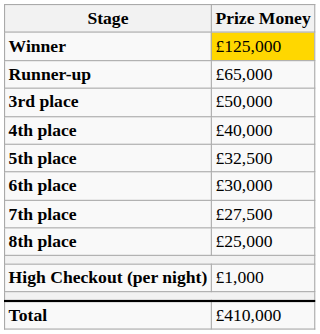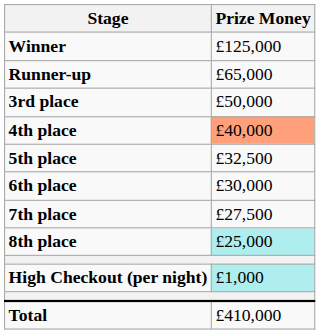(248, 46) gold background -> (248, 46) no background
(244, 130) no background -> (244, 130) lightsalmon background
(244, 241) no background -> (244, 241) paleturquoise background
(240, 277) no background -> (240, 277) paleturquoise background
